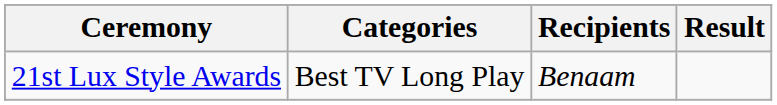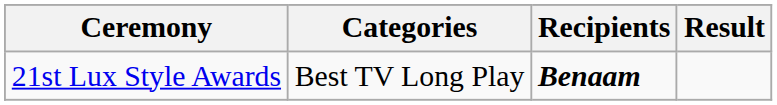(587, 75) normal -> (589, 75) bold
